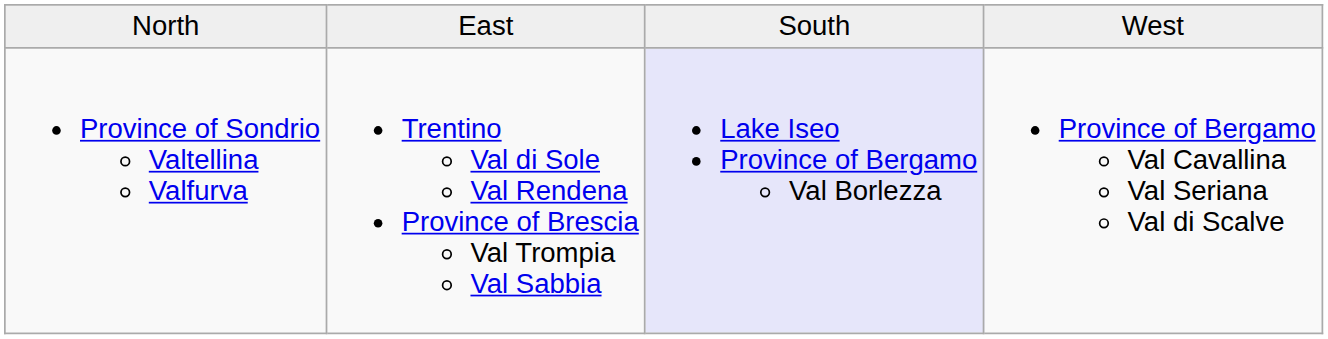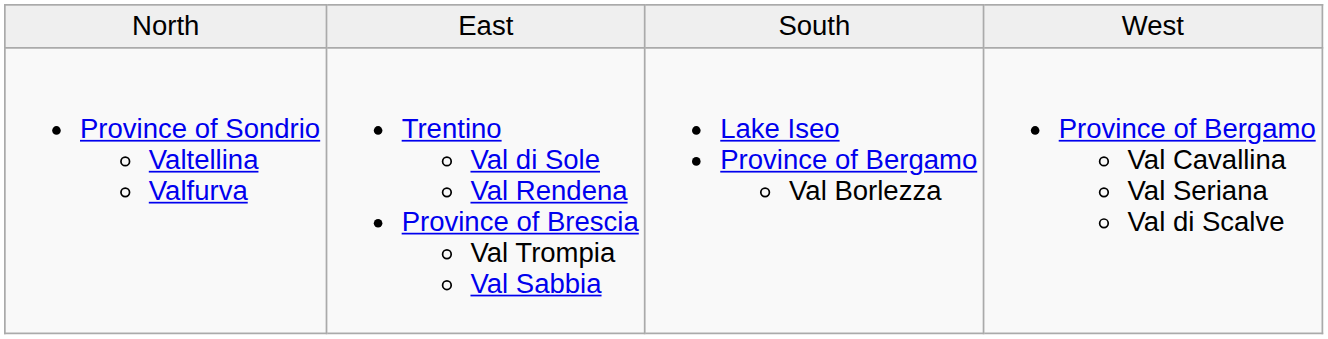(814, 160) lavender background -> (814, 160) no background
